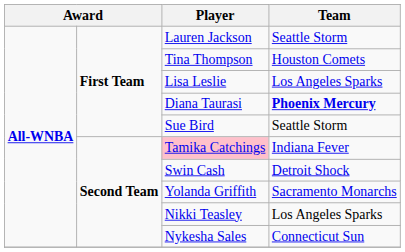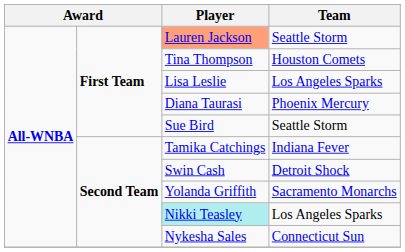(208, 37) no background -> (208, 37) lightsalmon background
(324, 103) bold -> (320, 103) normal
(215, 147) pink background -> (215, 147) no background
(203, 214) no background -> (203, 214) paleturquoise background
